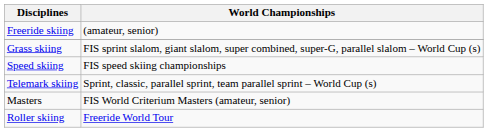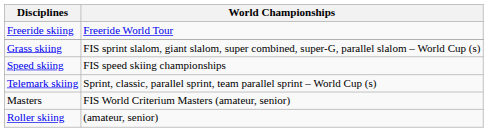(121, 30) (amateur, senior) -> (128, 30) Freeride World Tour
(128, 118) Freeride World Tour -> (121, 118) (amateur, senior)
